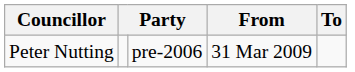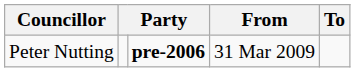(167, 50) normal -> (168, 50) bold
